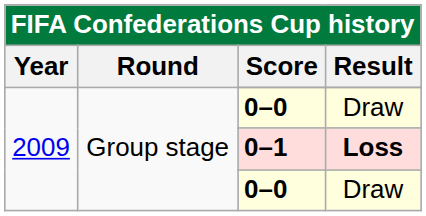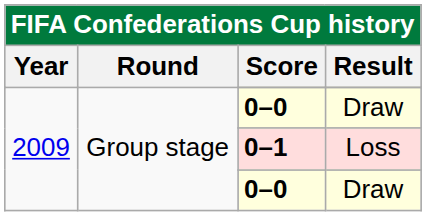(373, 148) bold -> (373, 148) normal
